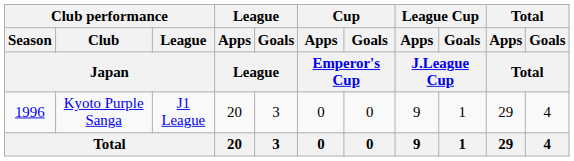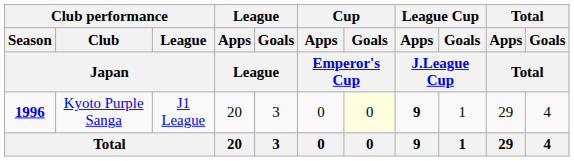(30, 112) normal -> (30, 112) bold
(370, 112) no background -> (370, 112) lightyellow background
(417, 112) normal -> (417, 112) bold
